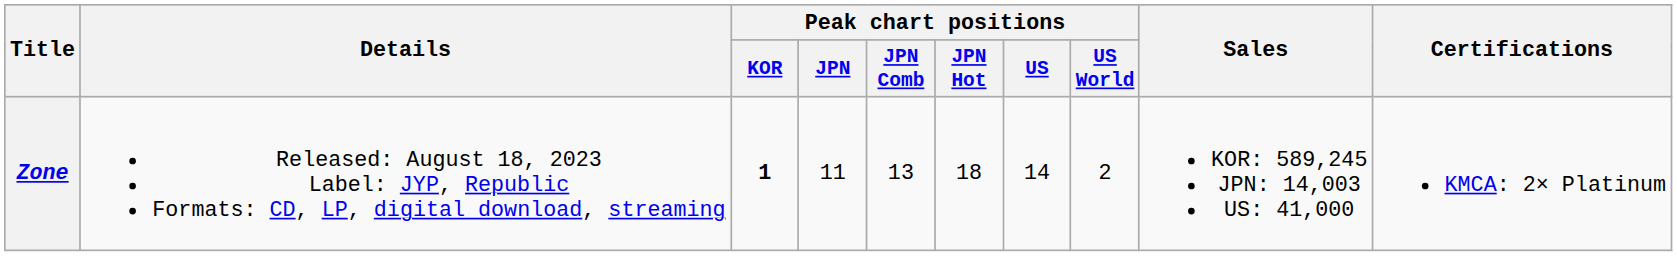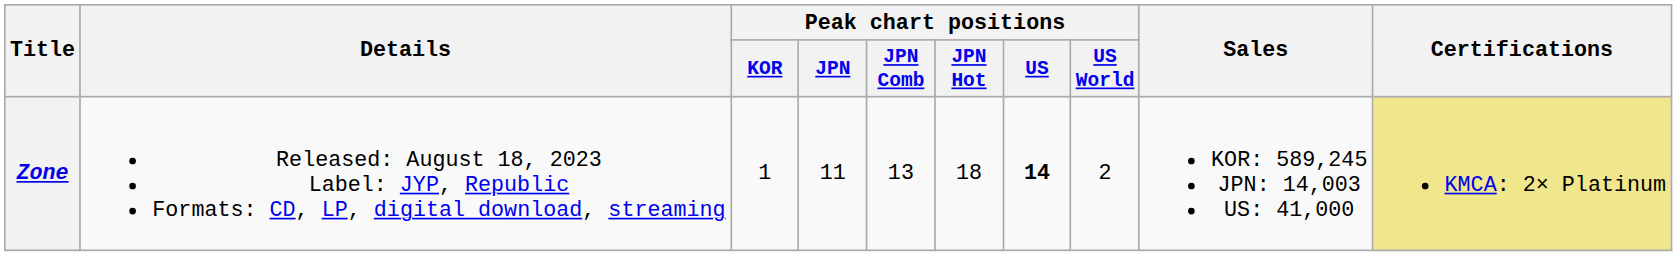(765, 173) bold -> (765, 173) normal
(1037, 173) normal -> (1037, 173) bold
(1522, 186) no background -> (1522, 186) khaki background
